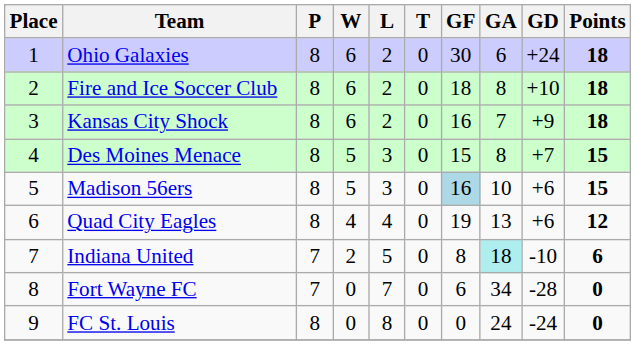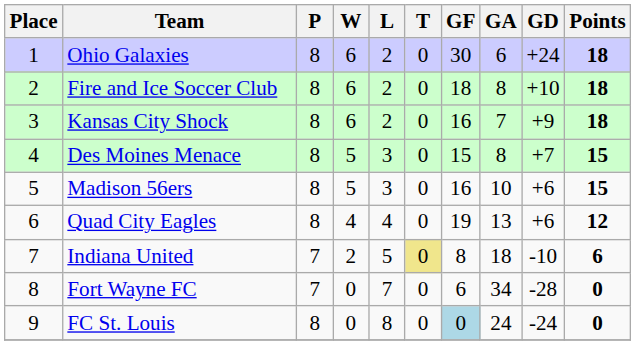(461, 188) lightblue background -> (461, 188) no background
(423, 255) no background -> (423, 255) khaki background
(501, 255) paleturquoise background -> (501, 255) no background
(461, 322) no background -> (461, 322) lightblue background
